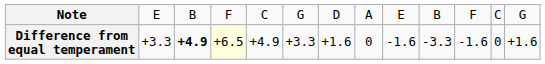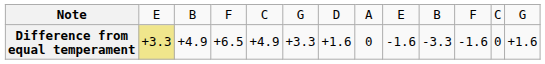(157, 42) no background -> (157, 42) khaki background
(193, 42) bold -> (193, 42) normal
(229, 42) lightyellow background -> (229, 42) no background
